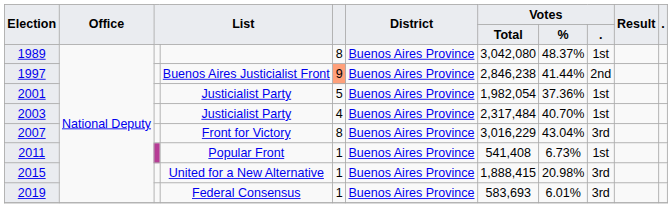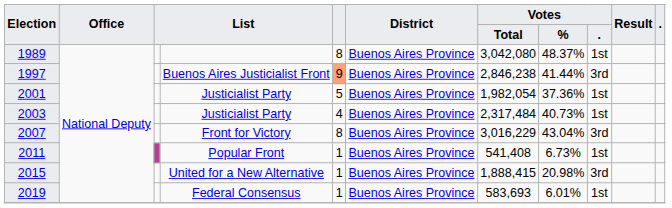(601, 74) 2nd -> (599, 74) 3rd
(563, 114) 40.70% -> (563, 114) 40.73%
(601, 193) 3rd -> (599, 193) 1st
